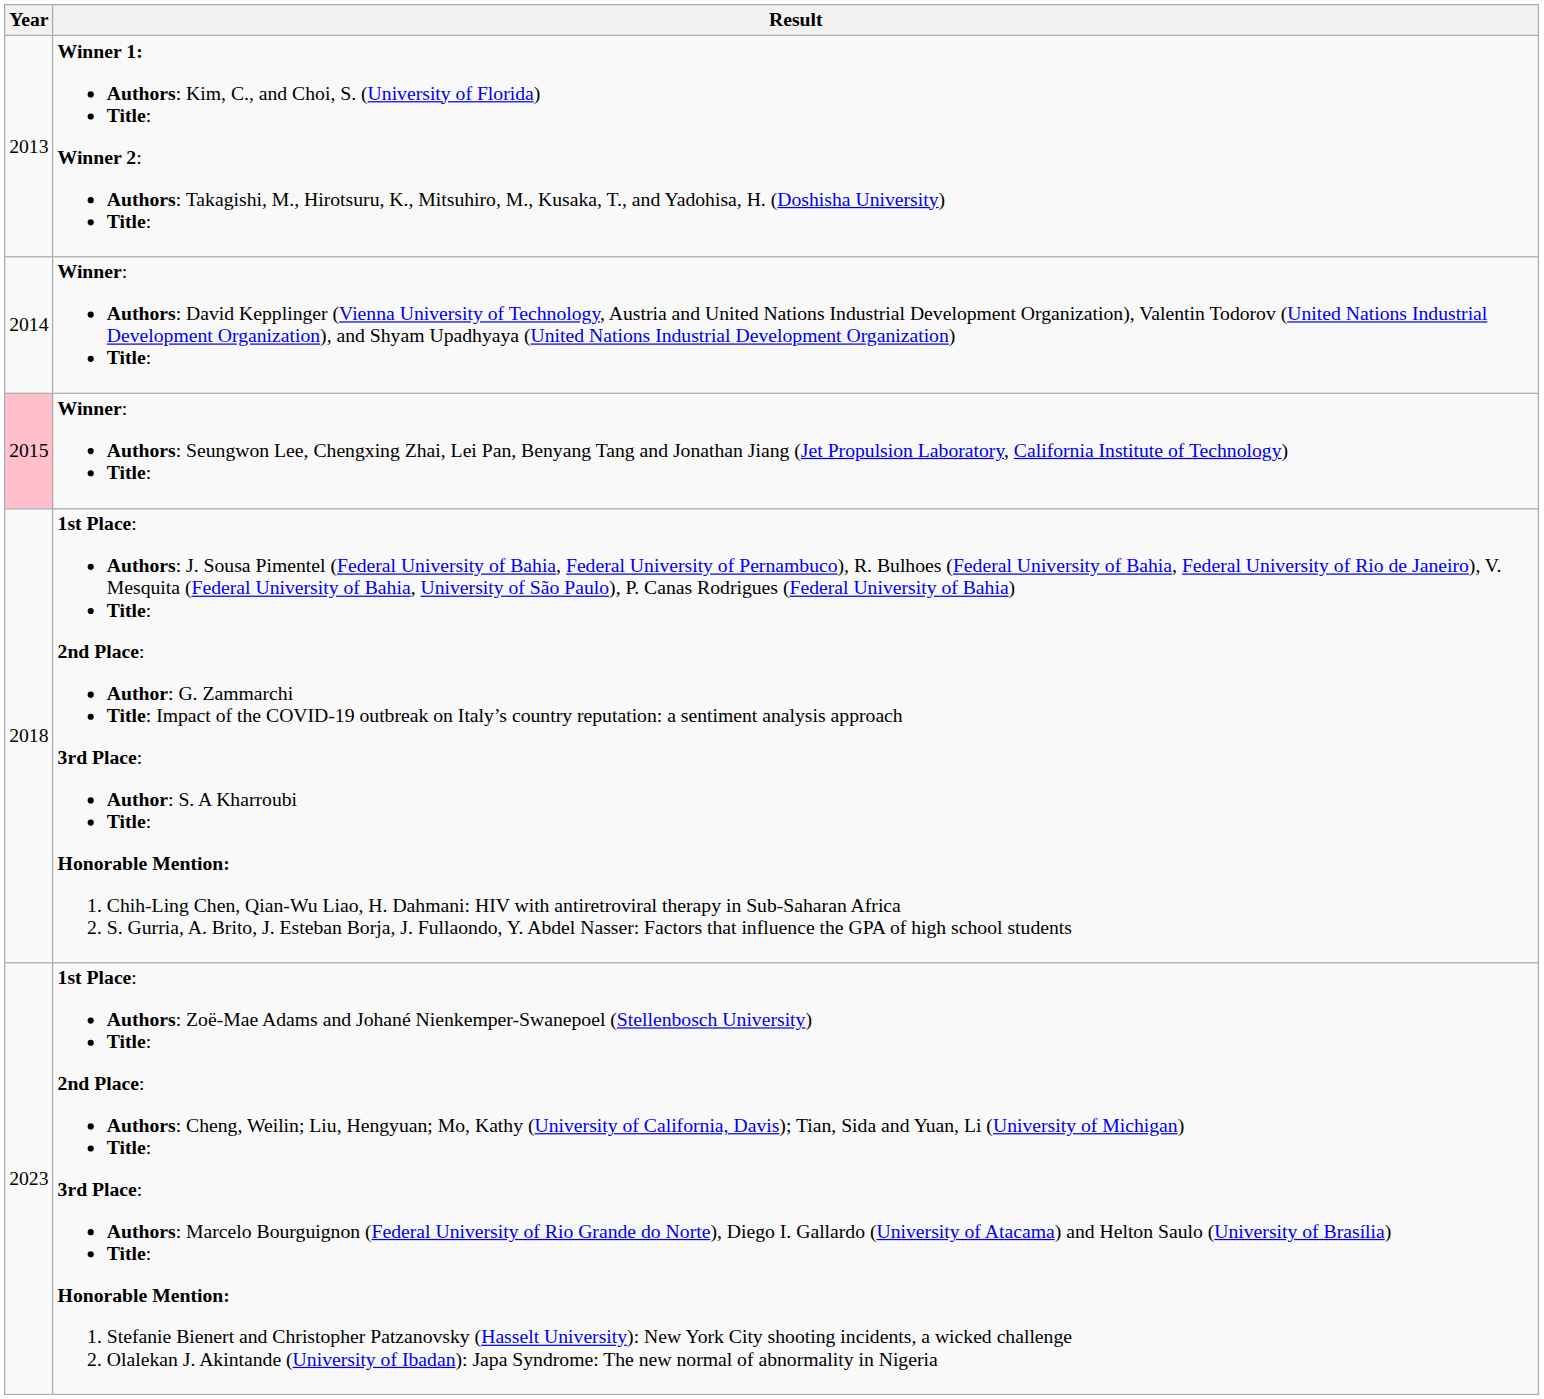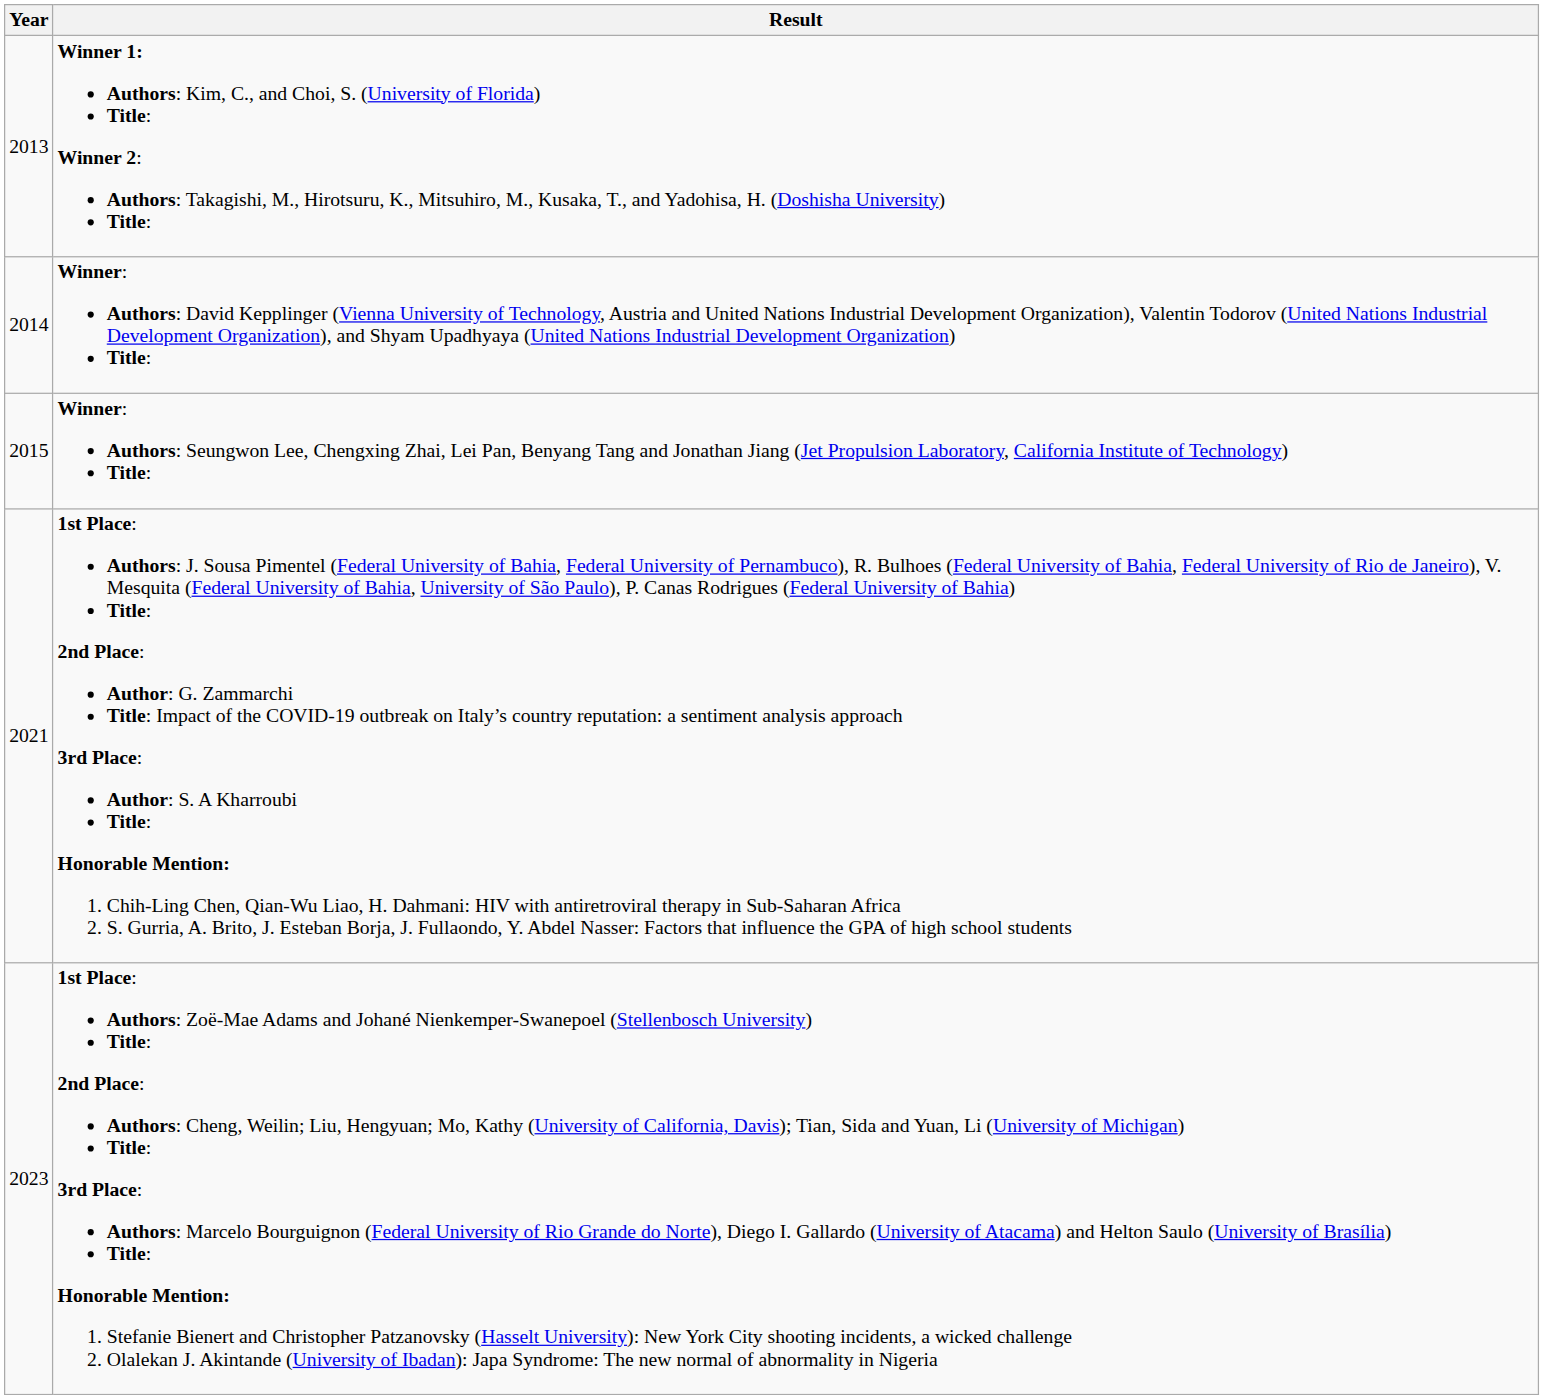(29, 450) pink background -> (29, 450) no background
(29, 735) 2018 -> (29, 735) 2021
